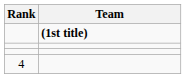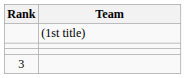(64, 33) bold -> (63, 33) normal
(21, 63) 4 -> (21, 63) 3
